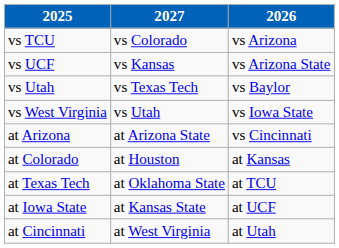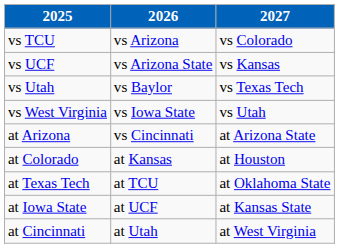columns swapped: (281, 16) <-> (169, 16)
